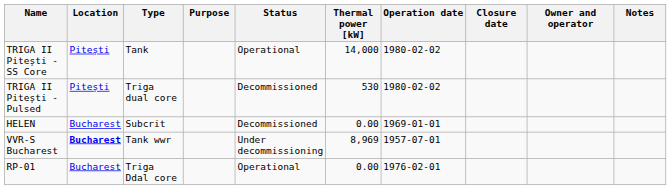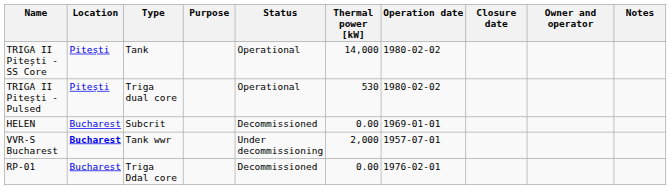(277, 87) Decommissioned -> (269, 87) Operational
(364, 140) 8,969 -> (364, 140) 2,000
(269, 166) Operational -> (277, 166) Decommissioned
